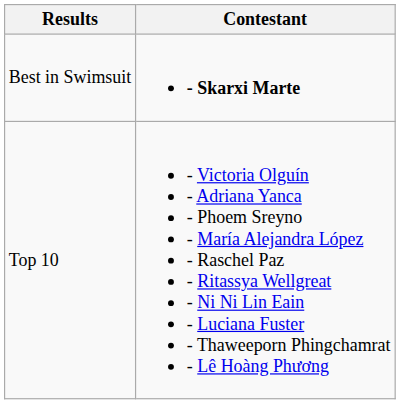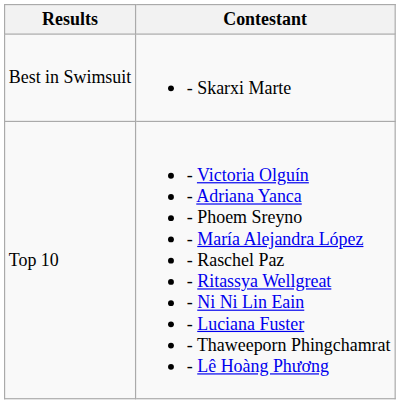(265, 88) bold -> (265, 88) normal
